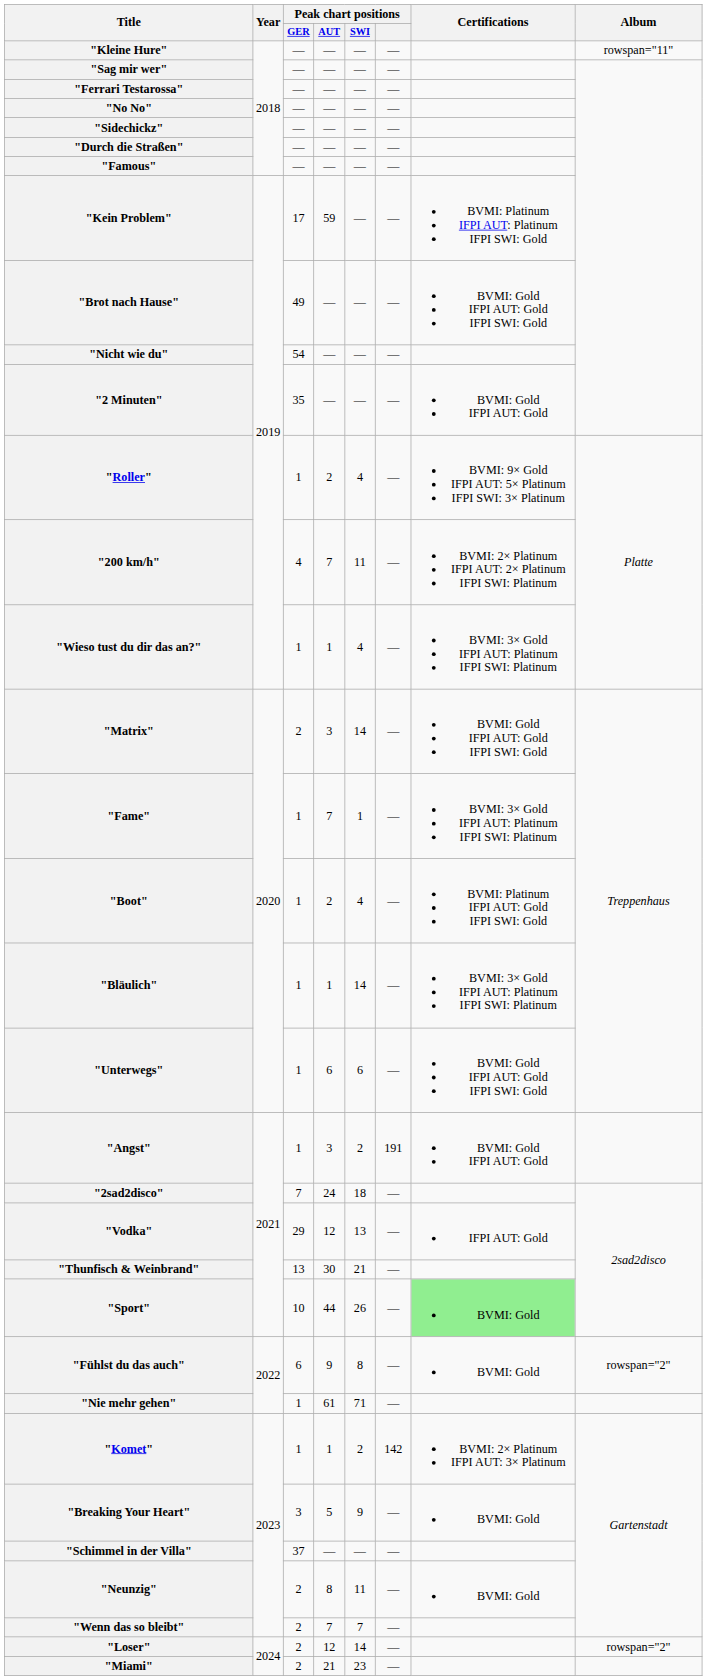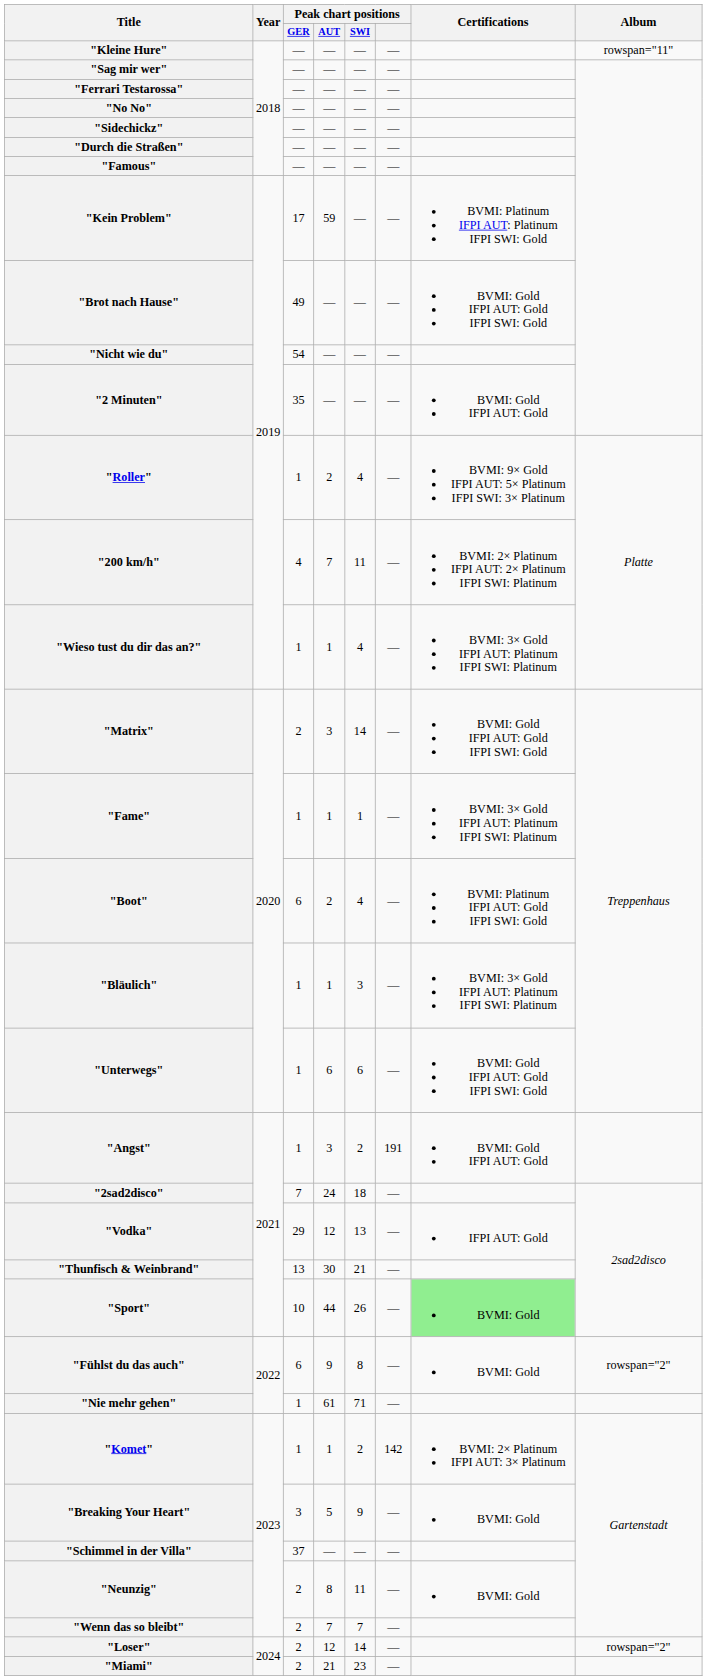(329, 816) 7 -> (329, 816) 1
(298, 900) 1 -> (298, 900) 6
(360, 985) 14 -> (360, 985) 3
